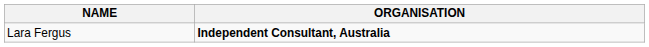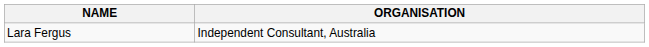(294, 32) bold -> (286, 32) normal
